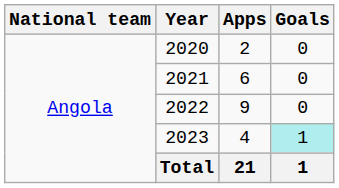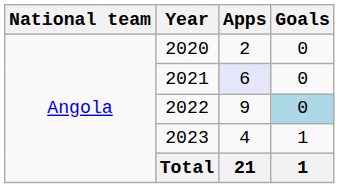(245, 79) no background -> (245, 79) lavender background
(303, 109) no background -> (303, 109) lightblue background
(303, 138) paleturquoise background -> (303, 138) no background
